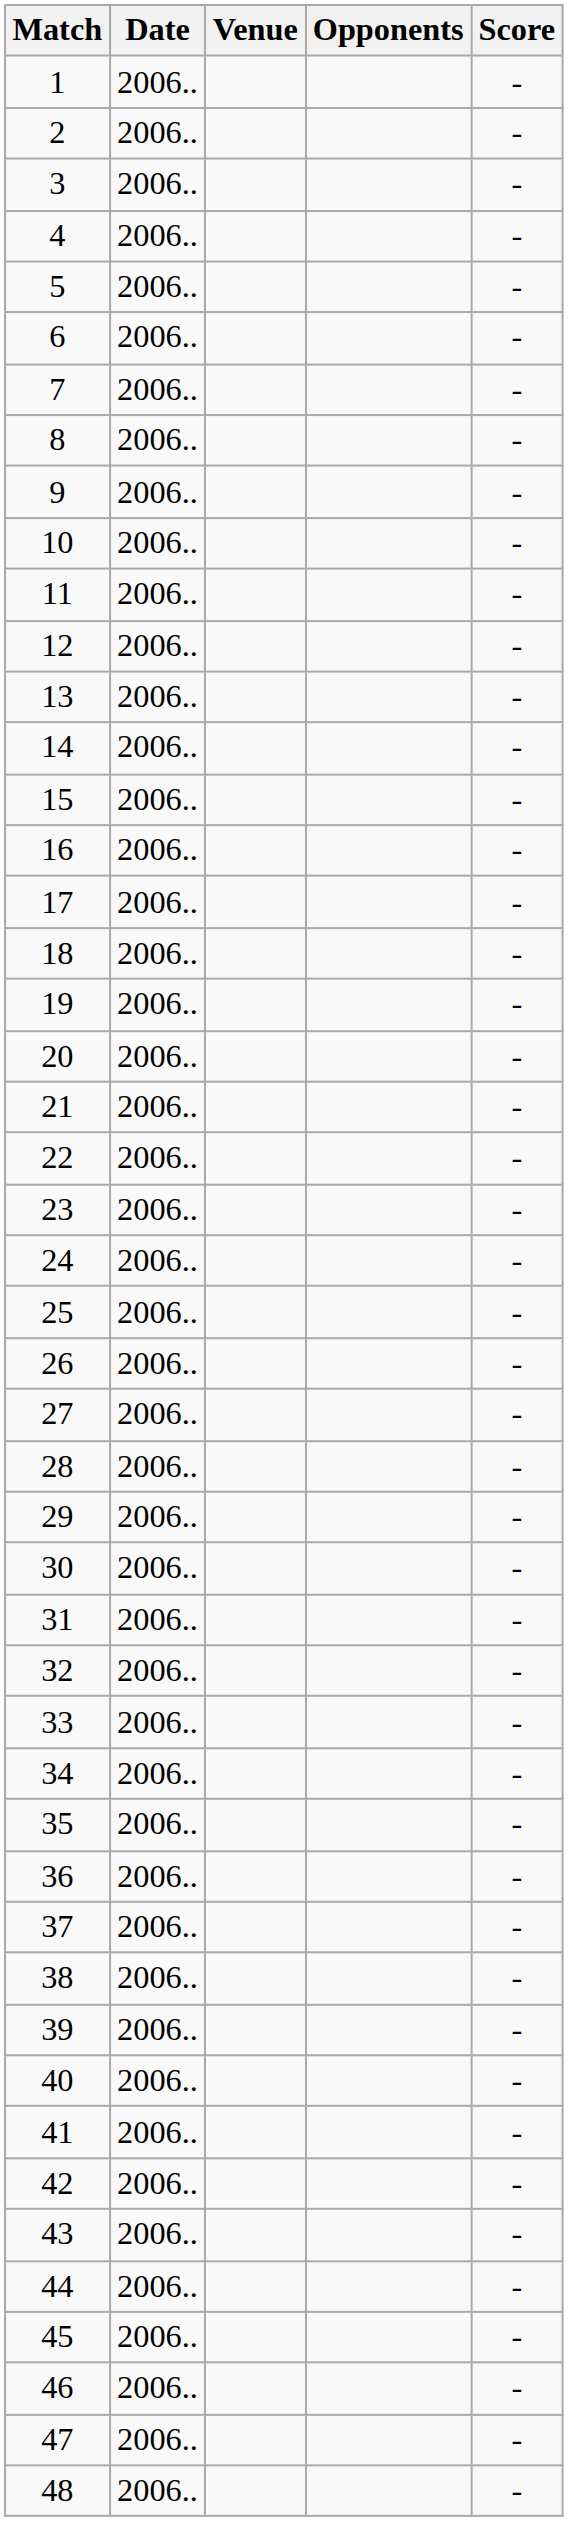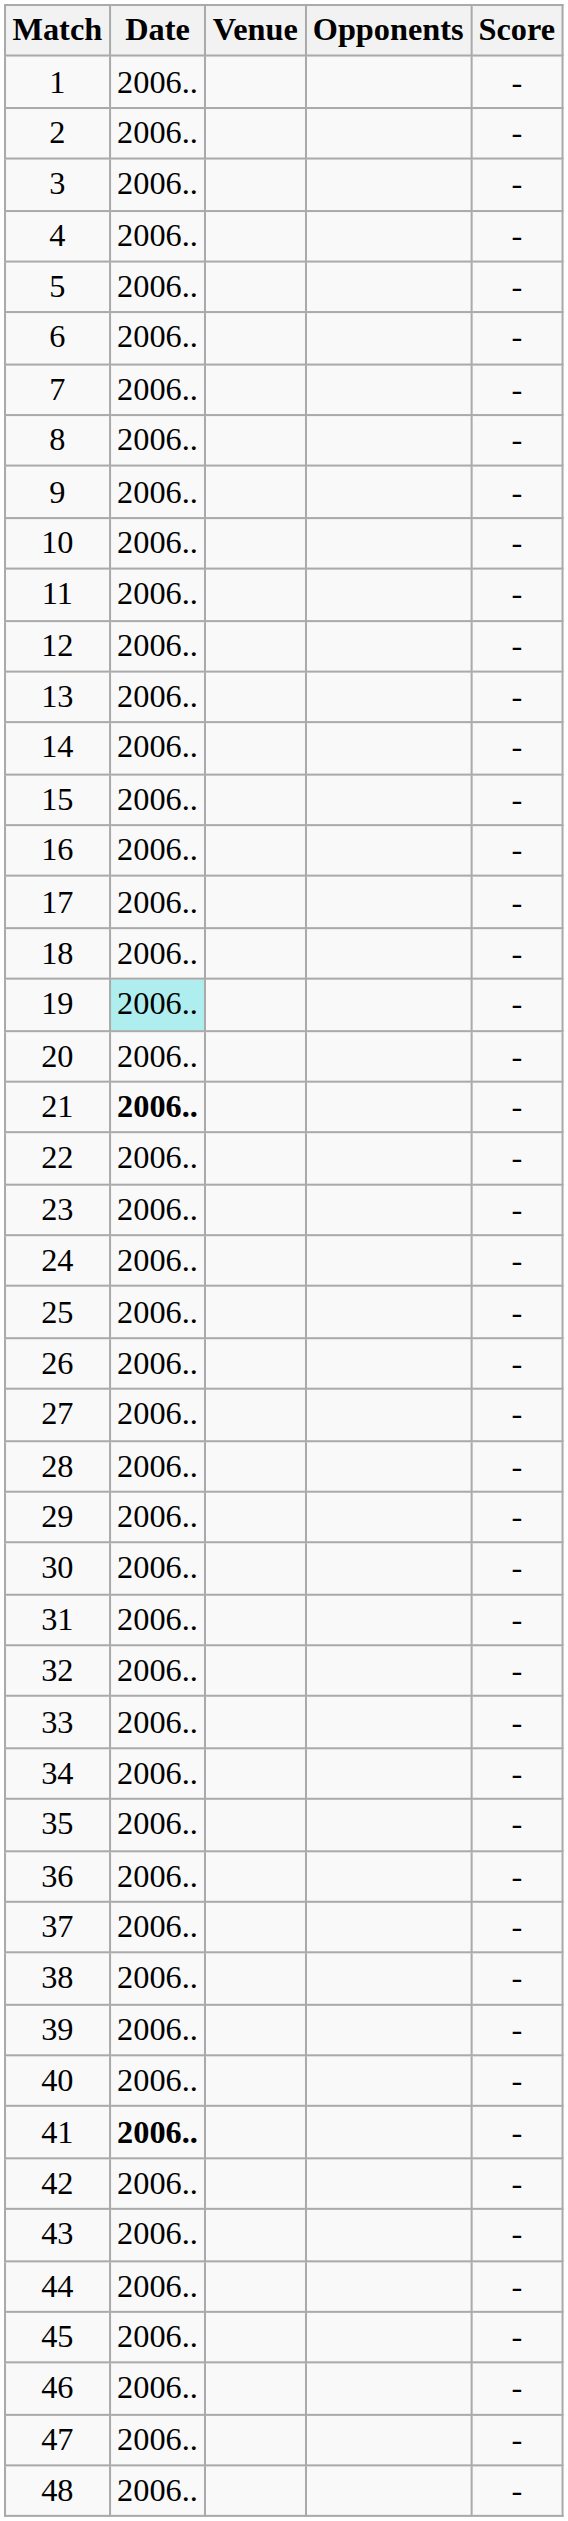(158, 1004) no background -> (158, 1004) paleturquoise background
(158, 1106) normal -> (158, 1106) bold
(158, 2131) normal -> (158, 2131) bold
